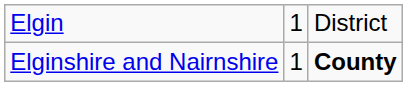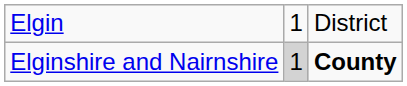(296, 61) no background -> (296, 61) lightgrey background
